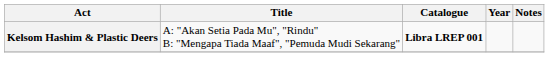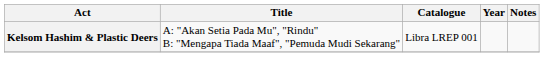(444, 36) bold -> (441, 36) normal
